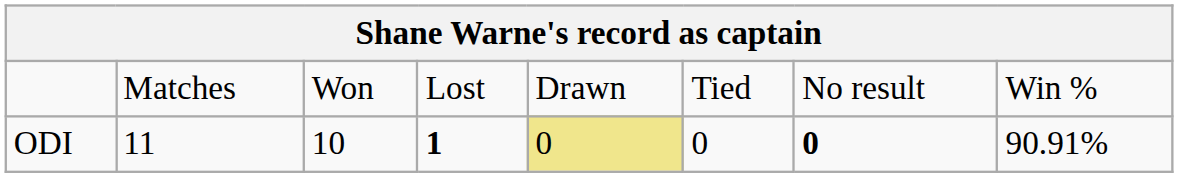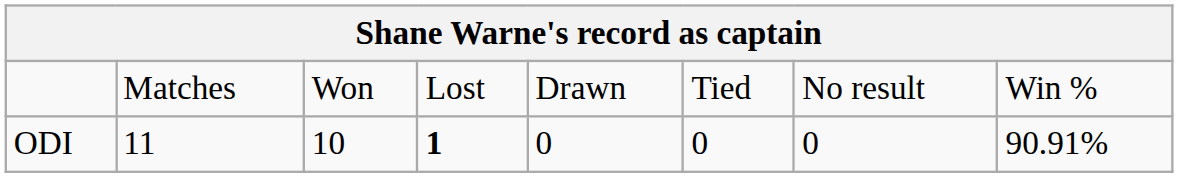(544, 142) khaki background -> (544, 142) no background
(811, 142) bold -> (811, 142) normal
